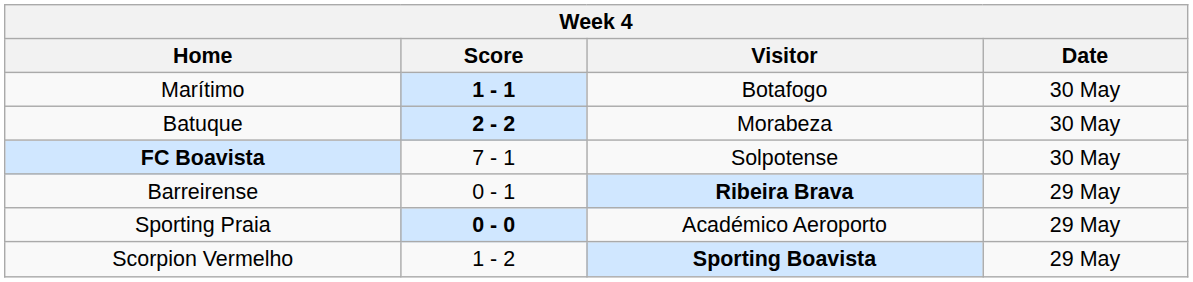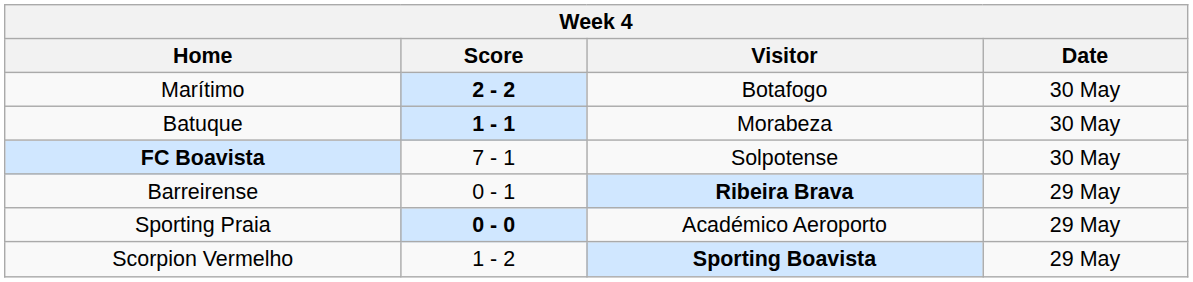(494, 90) 1 - 1 -> (494, 90) 2 - 2
(494, 124) 2 - 2 -> (494, 124) 1 - 1
